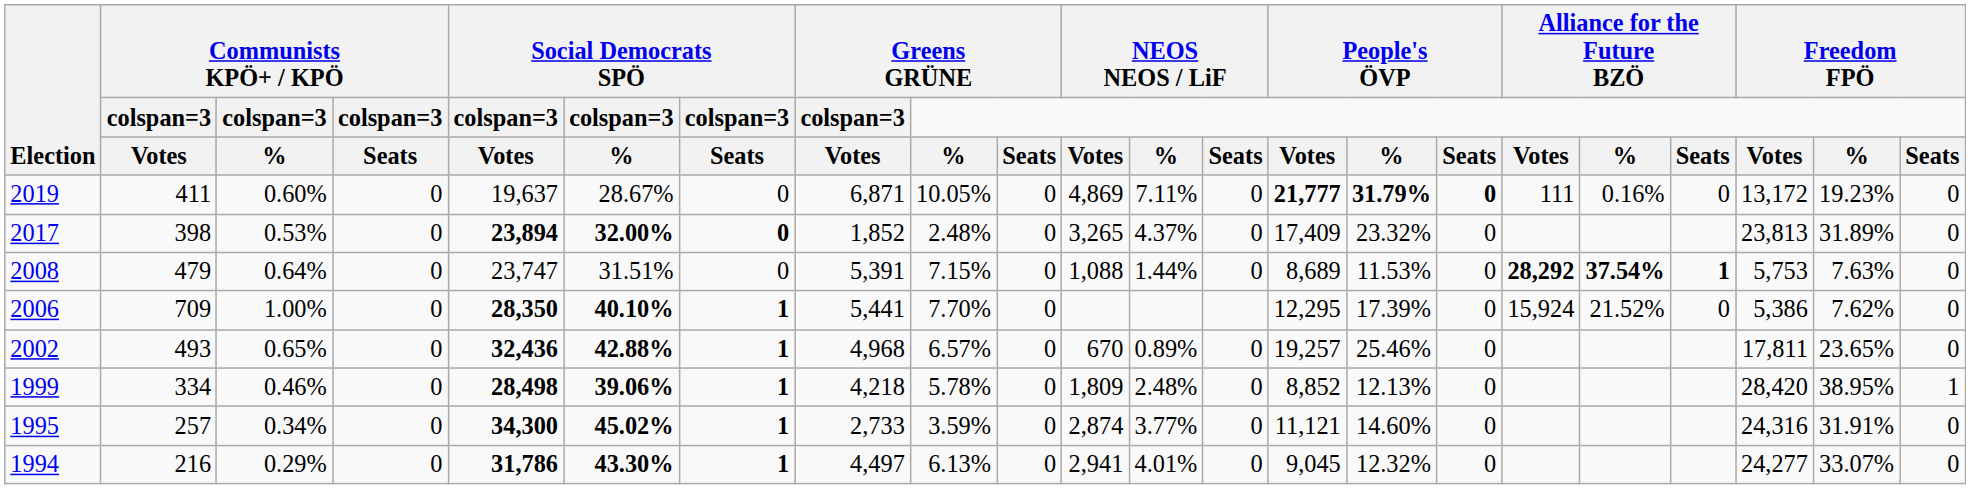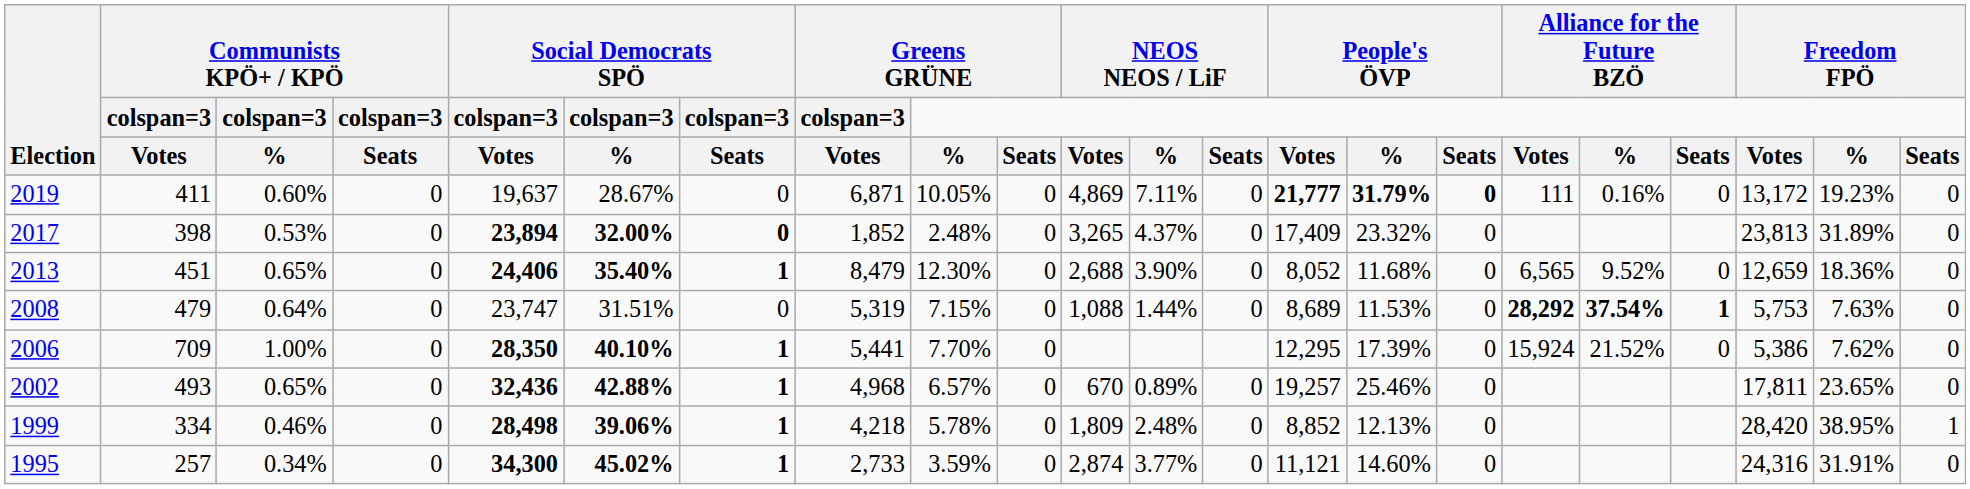+ row: (35, 271)
(877, 271) 5,391 -> (877, 309) 5,319
- row: (35, 464)
